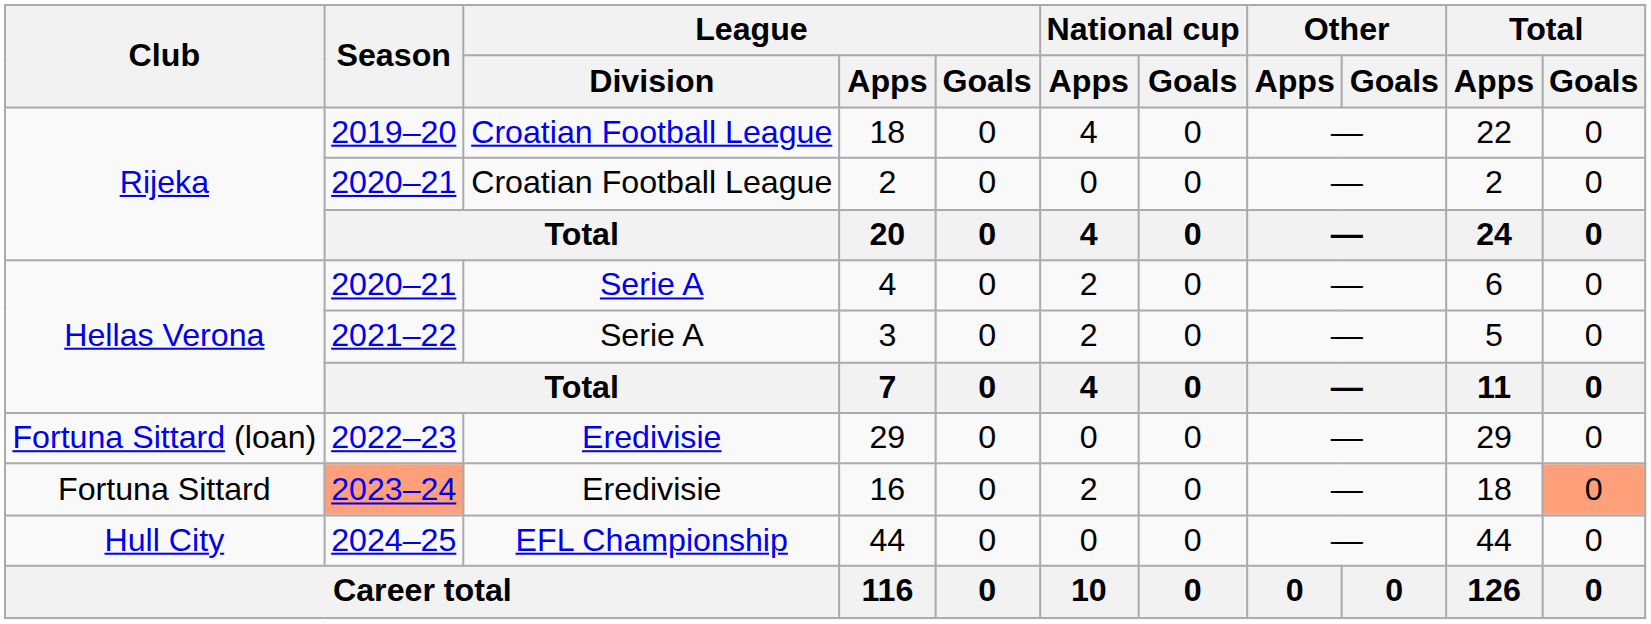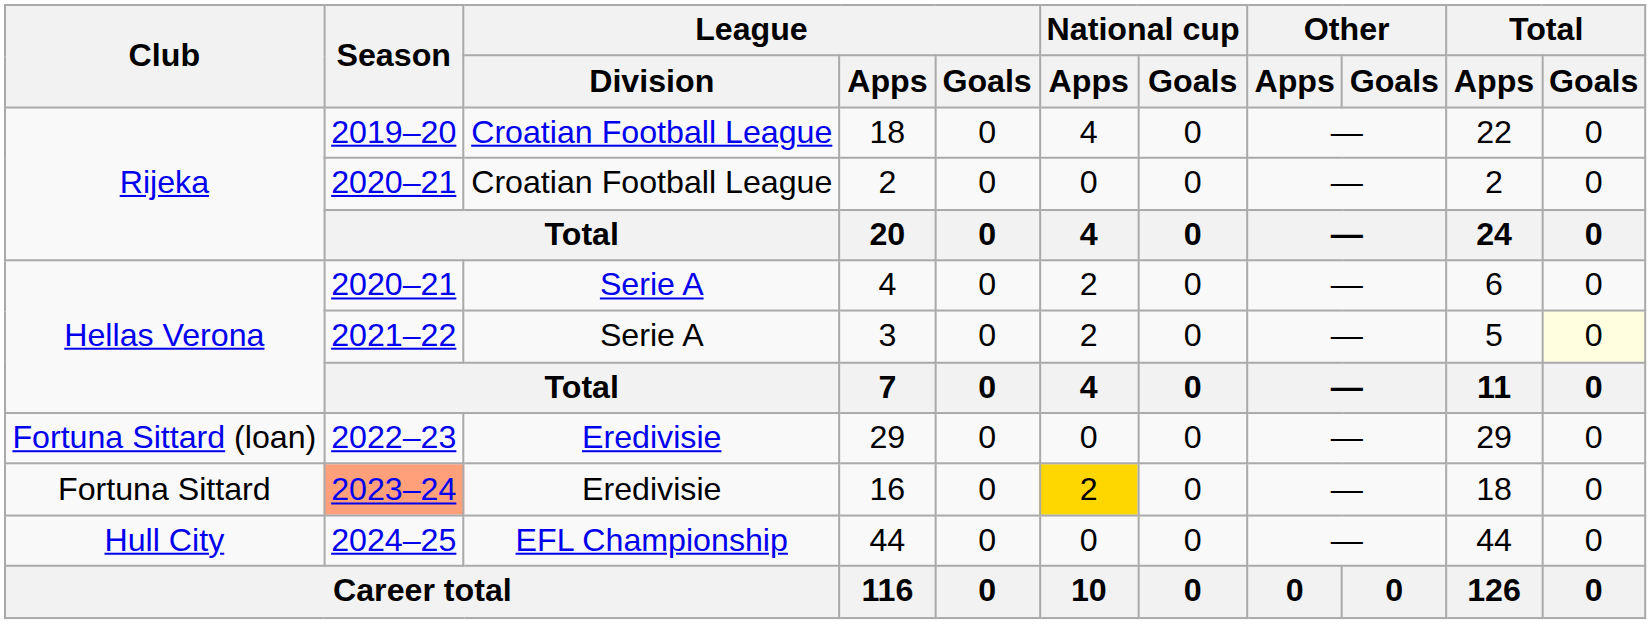(1594, 336) no background -> (1594, 336) lightyellow background
(1089, 489) no background -> (1089, 489) gold background
(1594, 489) lightsalmon background -> (1594, 489) no background
